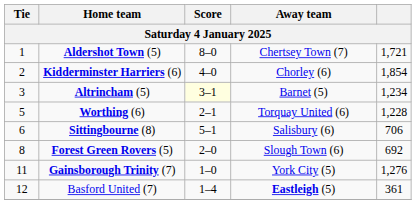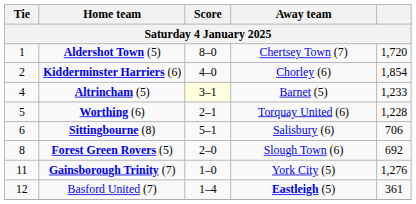(394, 53) 1,721 -> (394, 53) 1,720
(22, 92) 3 -> (22, 92) 4
(394, 92) 1,234 -> (394, 92) 1,233
